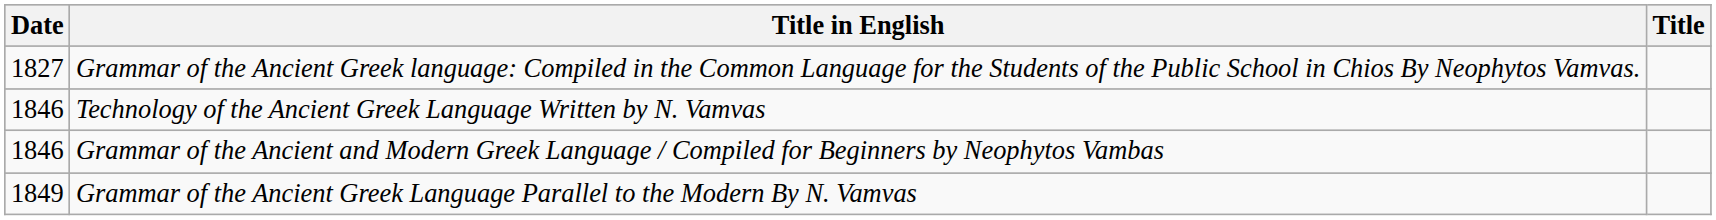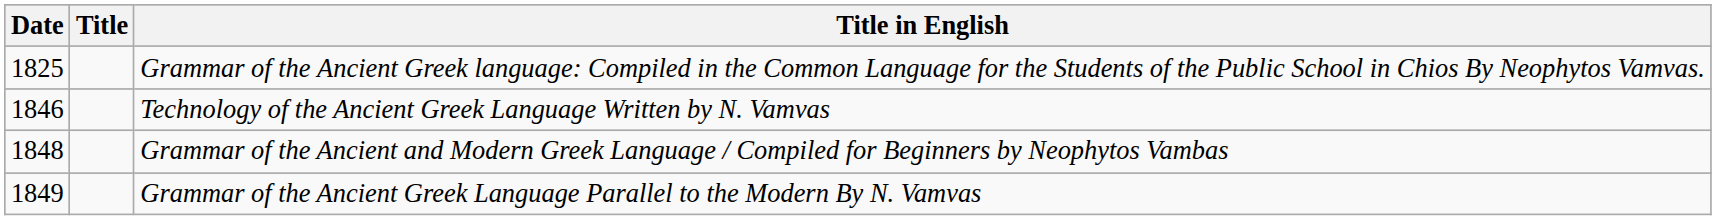columns swapped: (1679, 25) <-> (858, 25)
(37, 67) 1827 -> (37, 67) 1825
(37, 151) 1846 -> (37, 151) 1848
